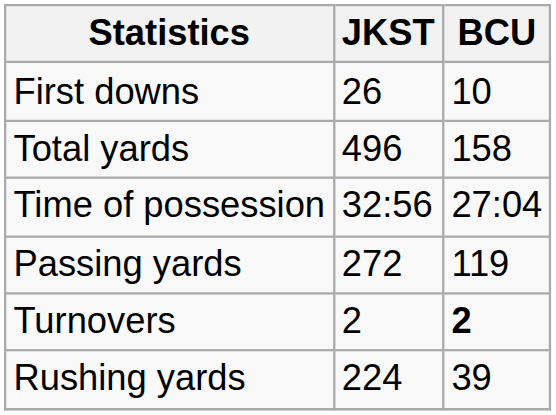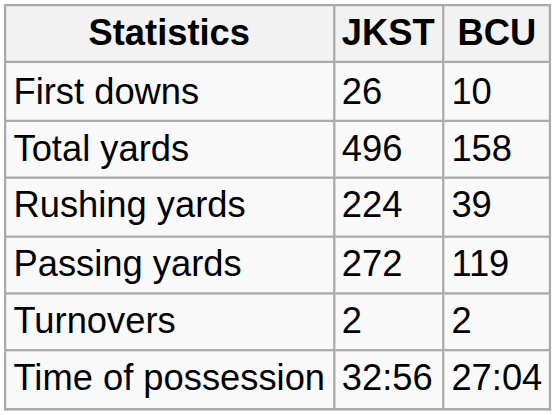rows swapped: (130, 378) <-> (169, 206)
(462, 321) bold -> (462, 321) normal
